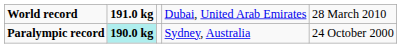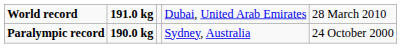(132, 33) paleturquoise background -> (132, 33) no background
